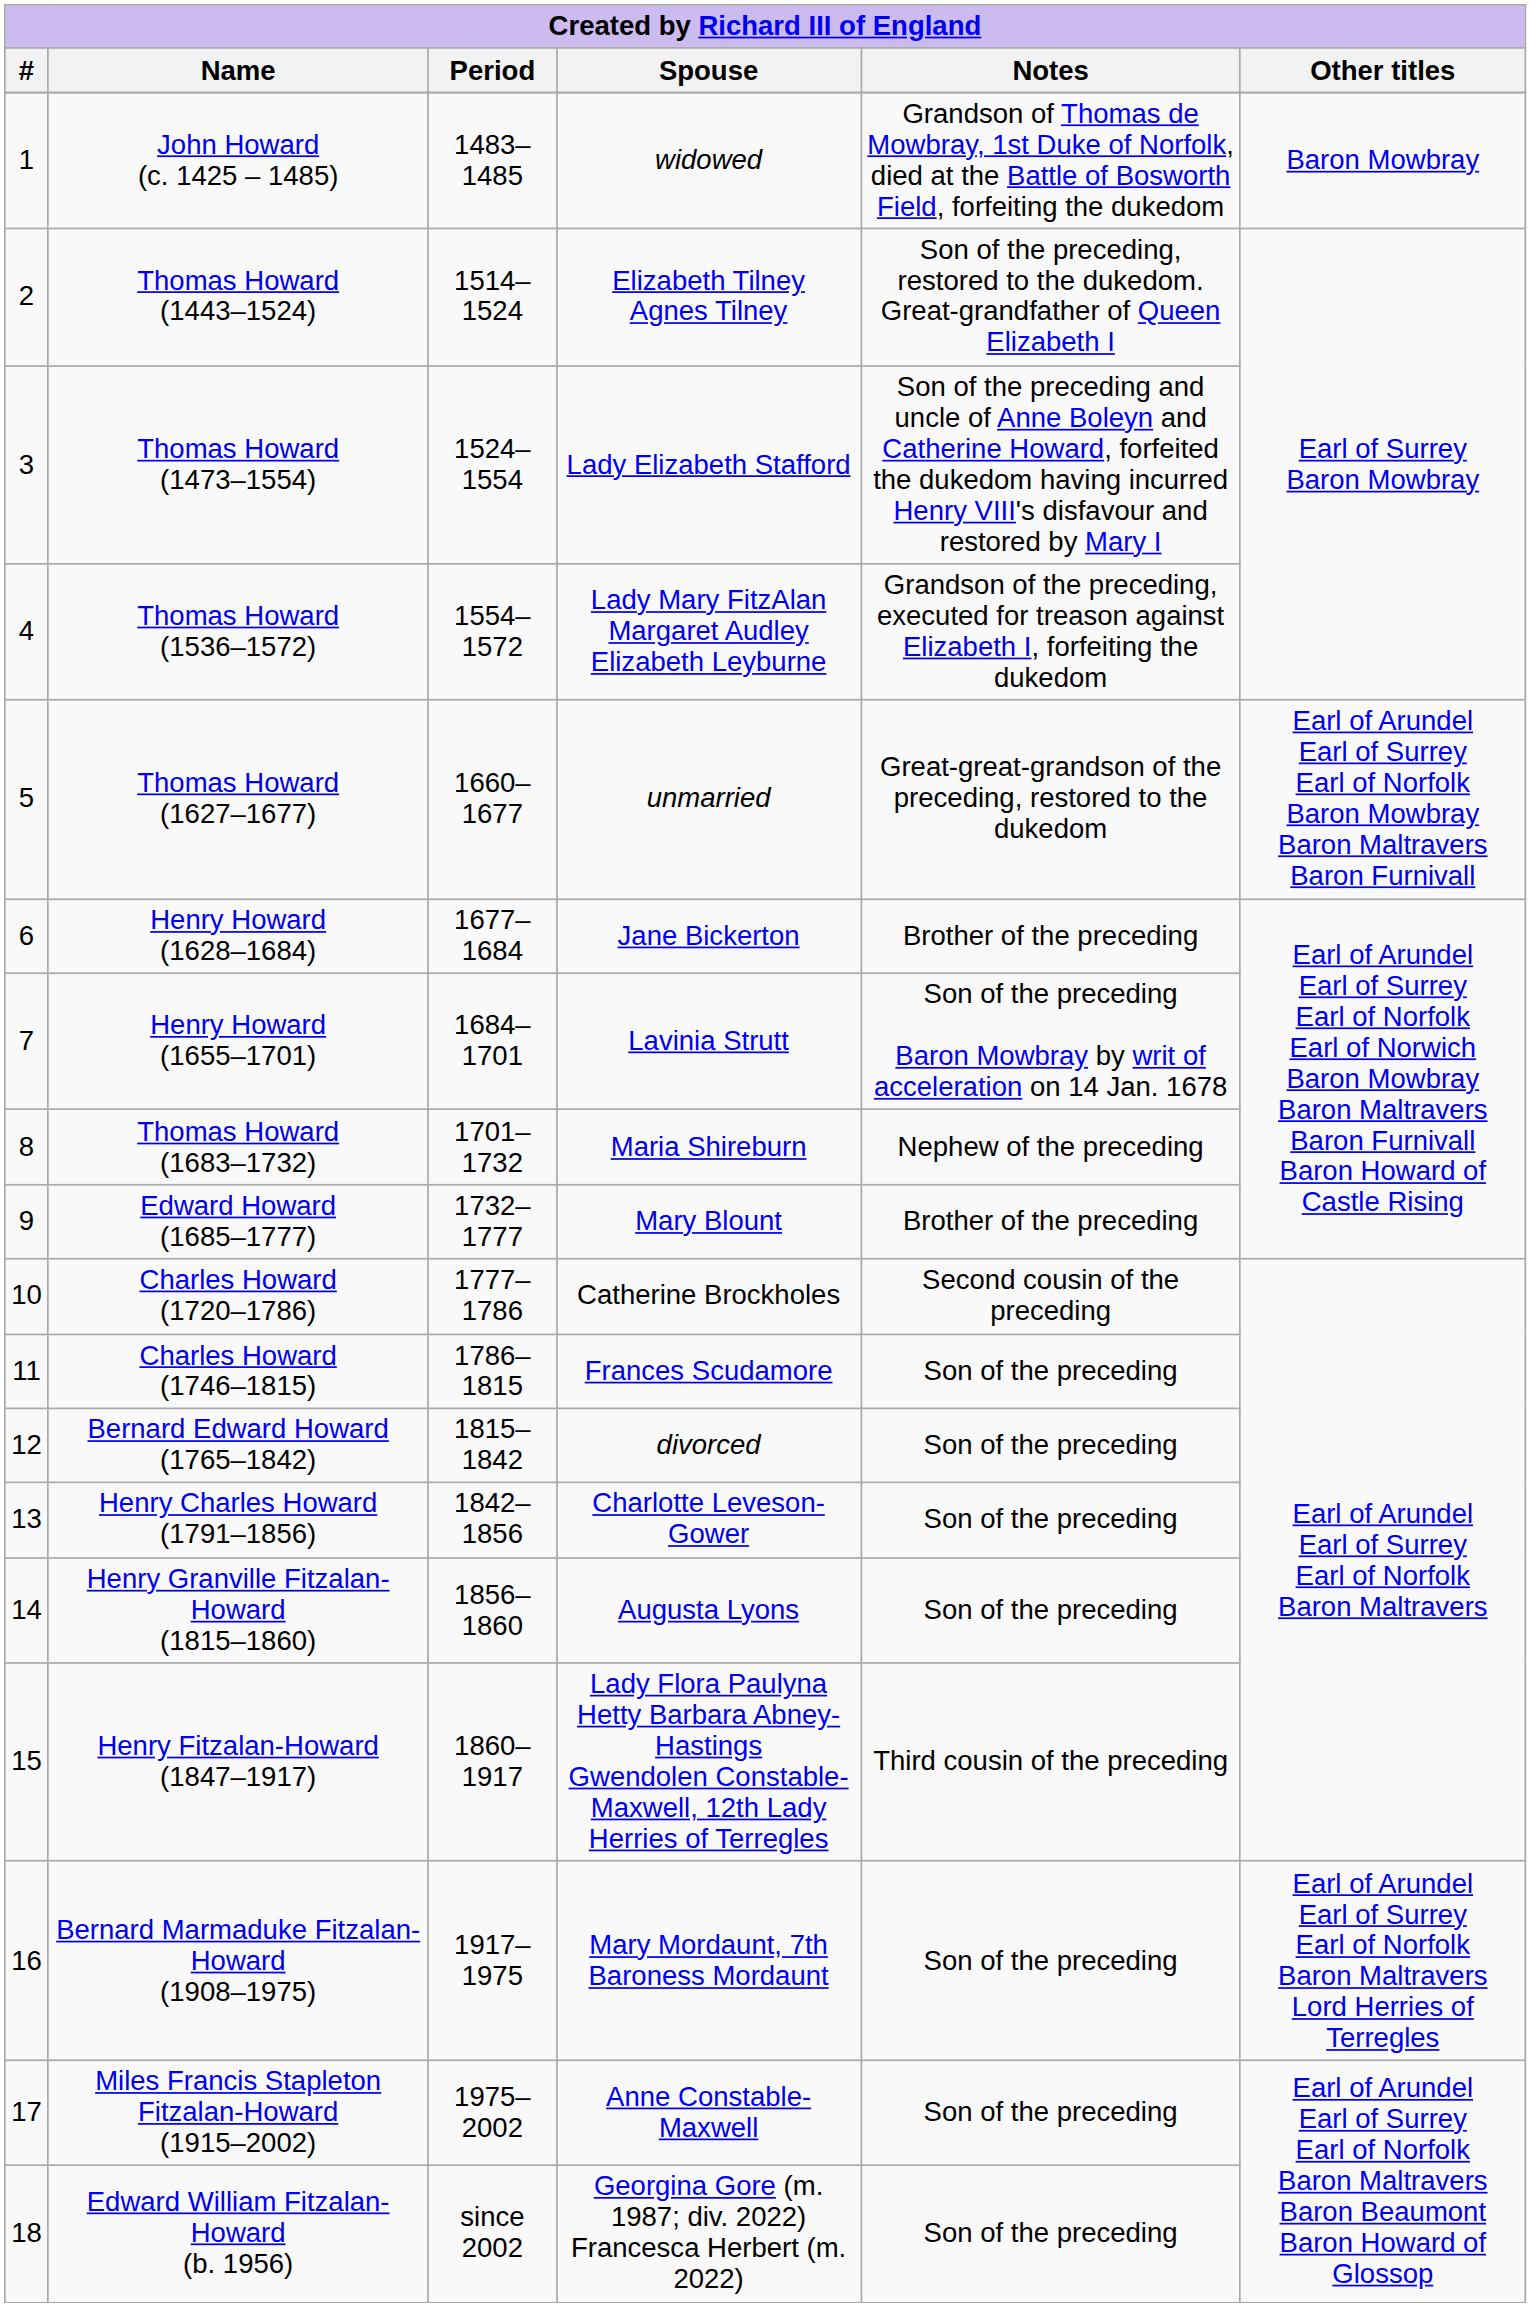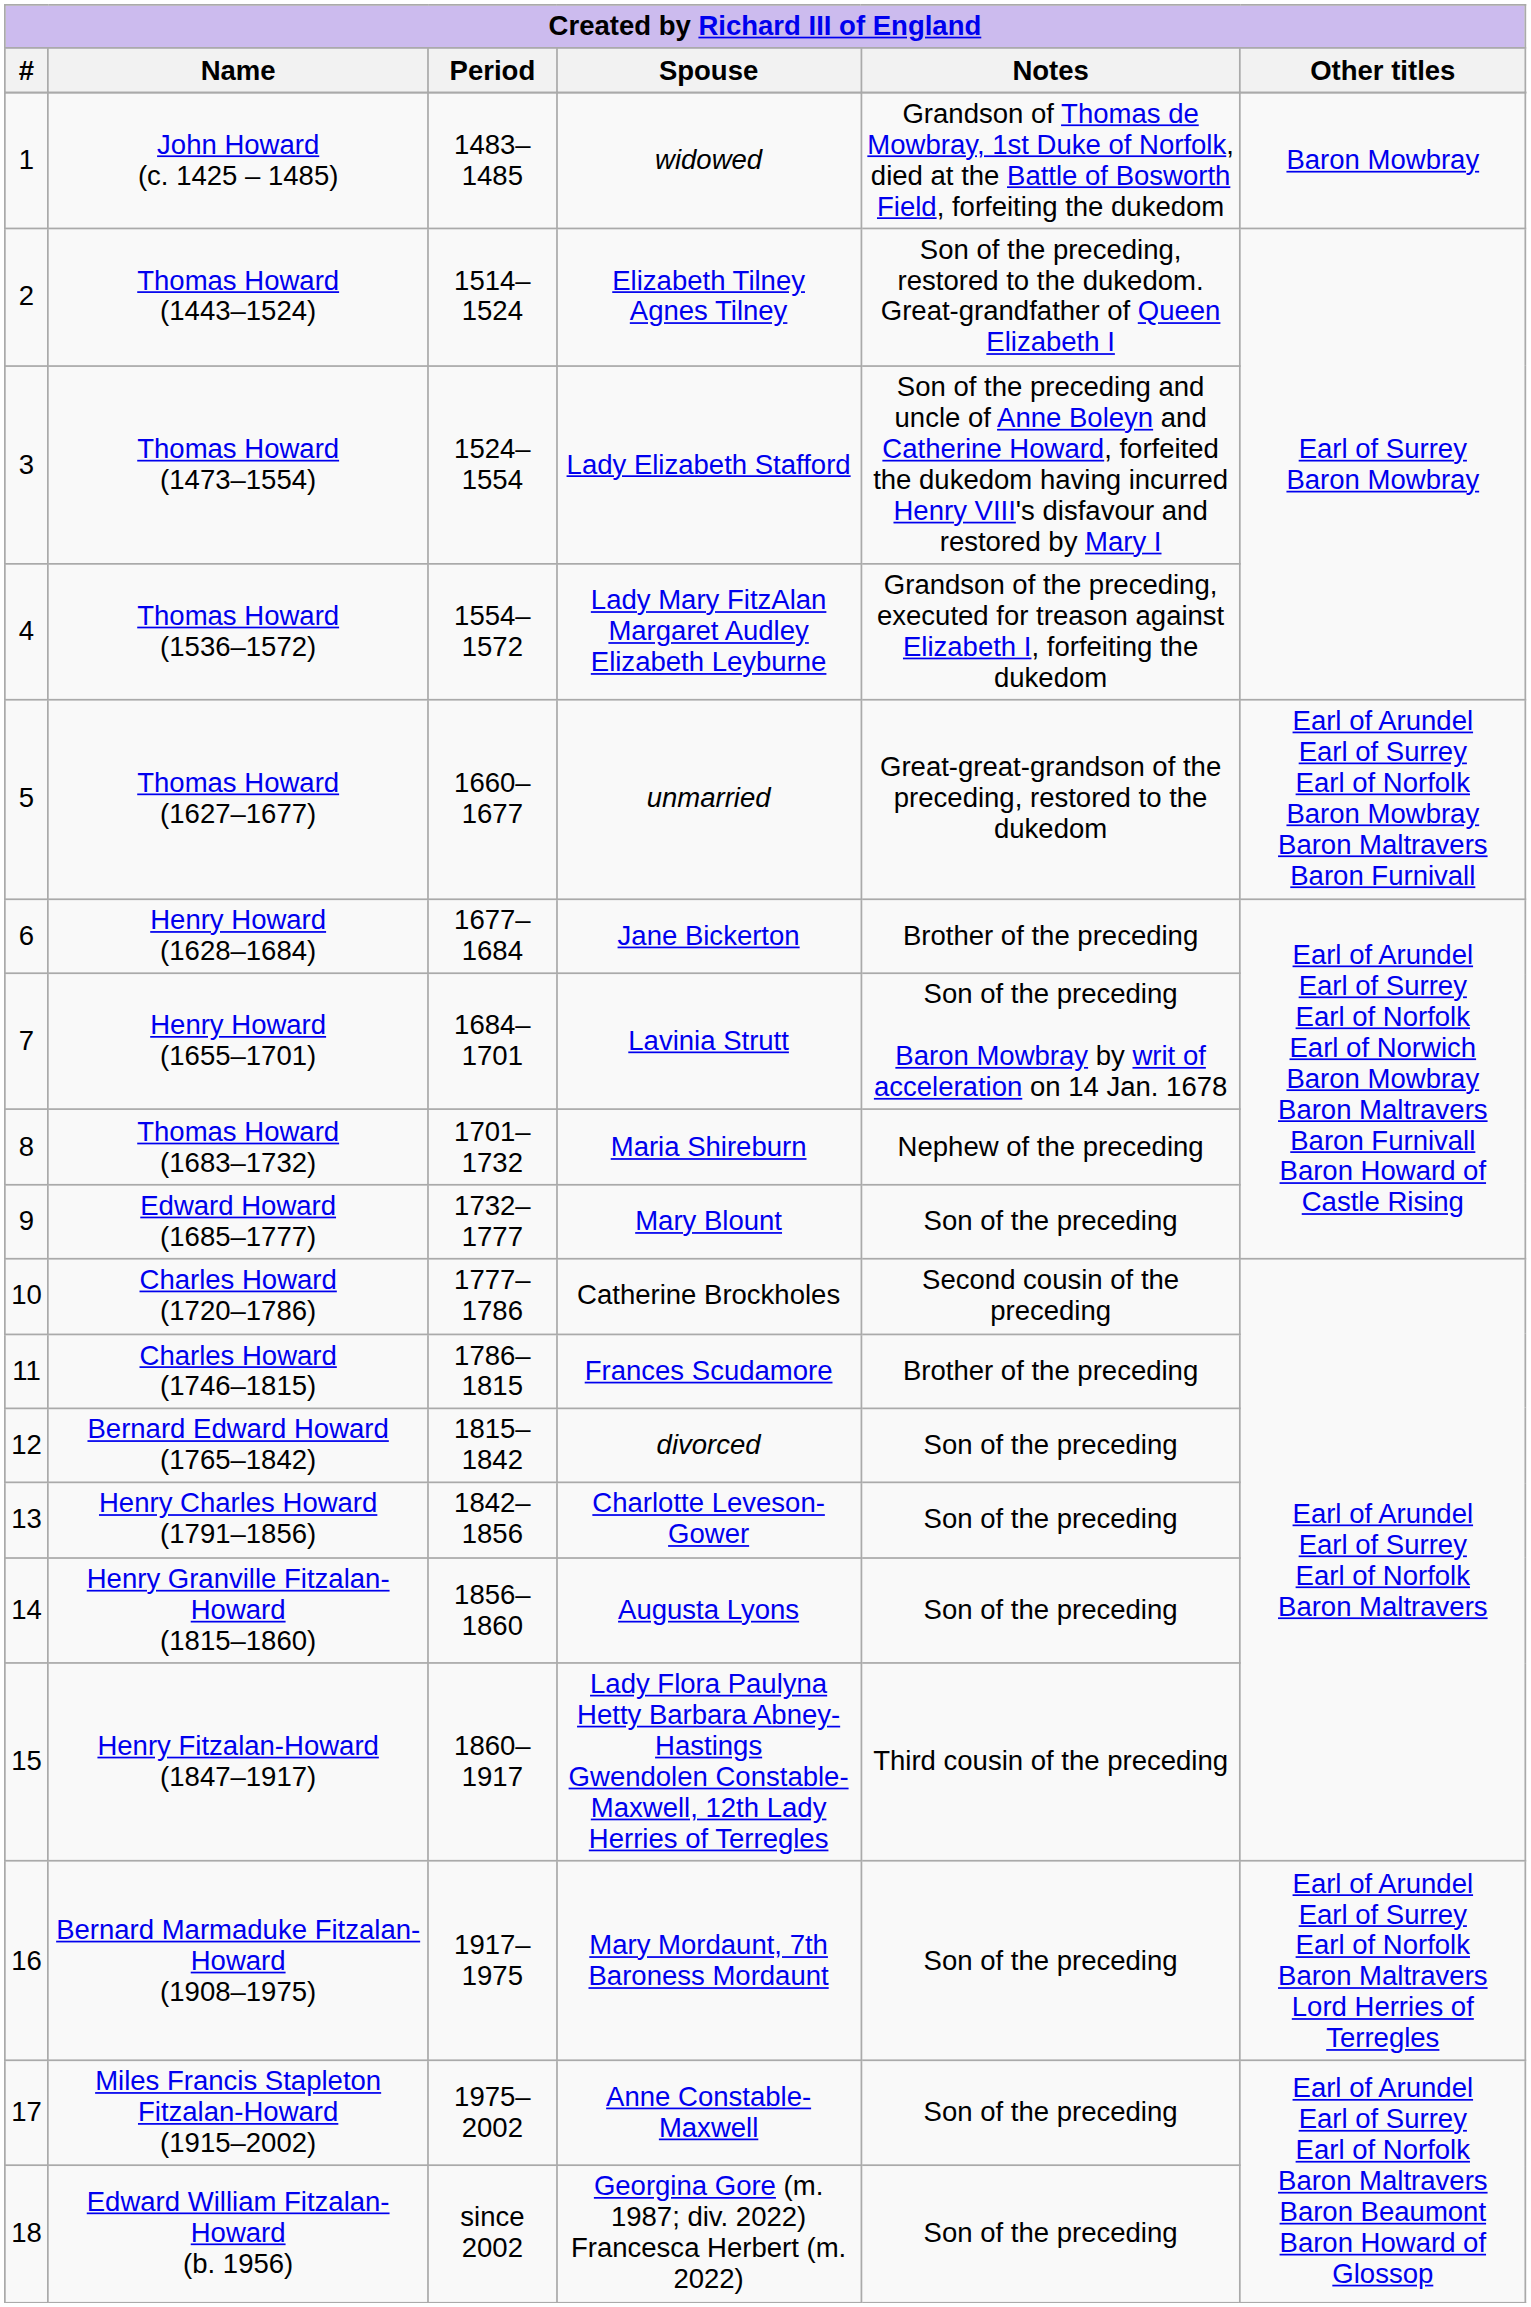(1051, 1221) Brother of the preceding -> (1051, 1221) Son of the preceding
(1051, 1370) Son of the preceding -> (1051, 1370) Brother of the preceding
